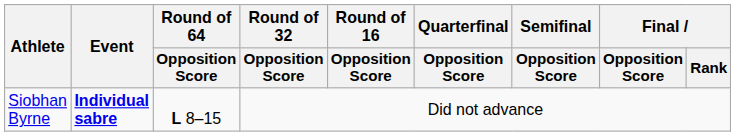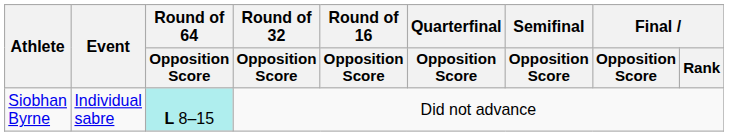(112, 110) bold -> (108, 110) normal
(196, 119) no background -> (189, 119) paleturquoise background
